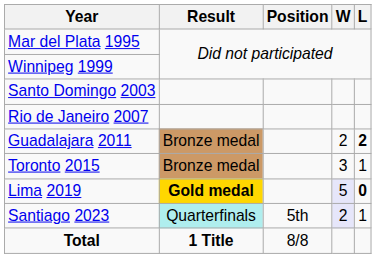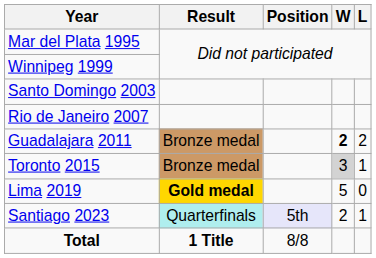(343, 141) normal -> (343, 141) bold
(363, 141) bold -> (363, 141) normal
(343, 166) no background -> (343, 166) lightgrey background
(343, 191) lavender background -> (343, 191) no background
(363, 191) bold -> (363, 191) normal
(298, 215) no background -> (298, 215) lavender background
(343, 215) lavender background -> (343, 215) no background
